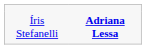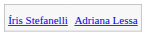(105, 27) bold -> (106, 20) normal
